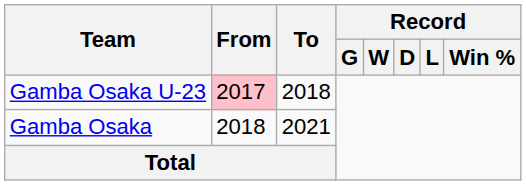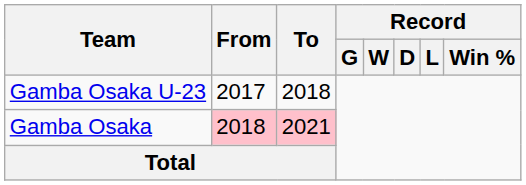(241, 92) pink background -> (241, 92) no background
(241, 127) no background -> (241, 127) pink background
(306, 127) no background -> (306, 127) pink background
